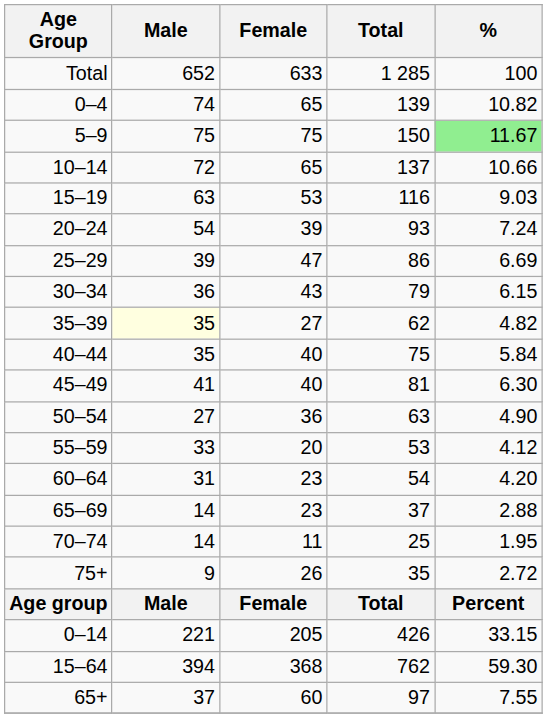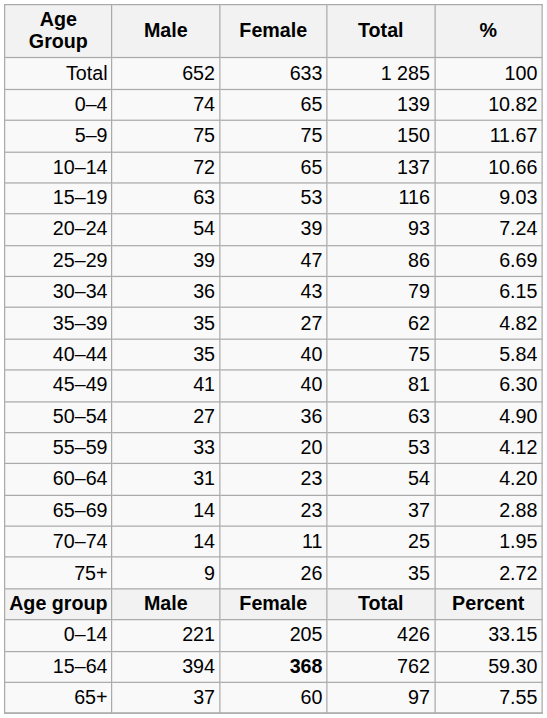(514, 135) lightgreen background -> (514, 135) no background
(204, 323) lightyellow background -> (204, 323) no background
(306, 666) normal -> (306, 666) bold
